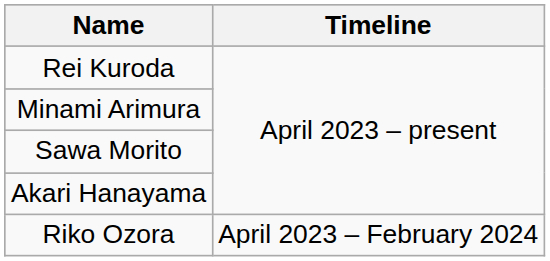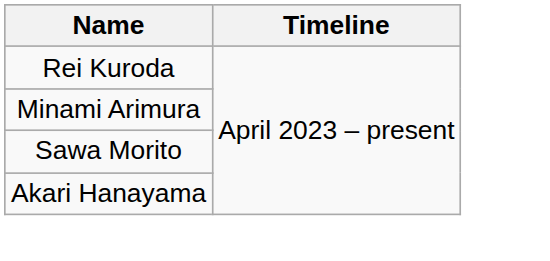- row: (108, 234)
